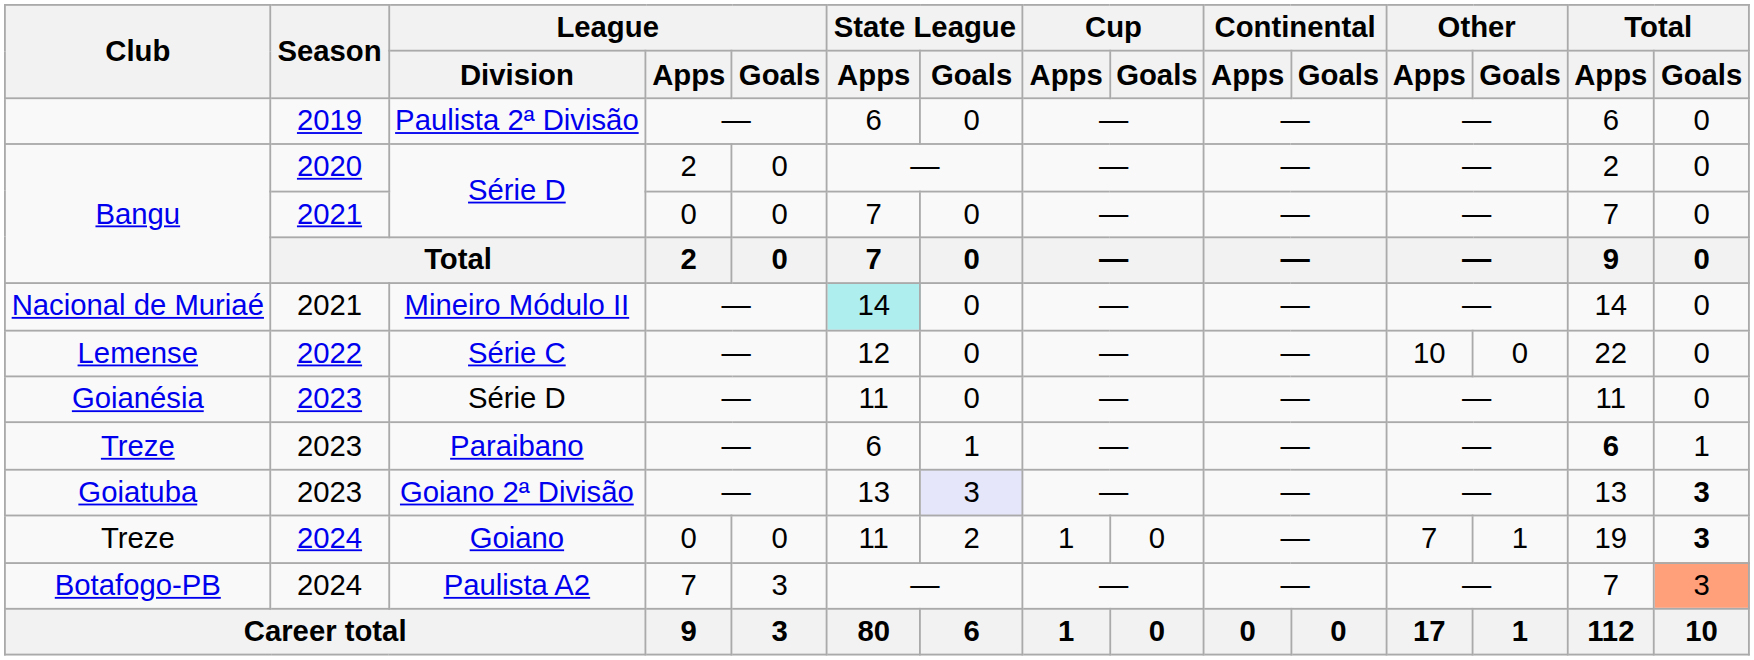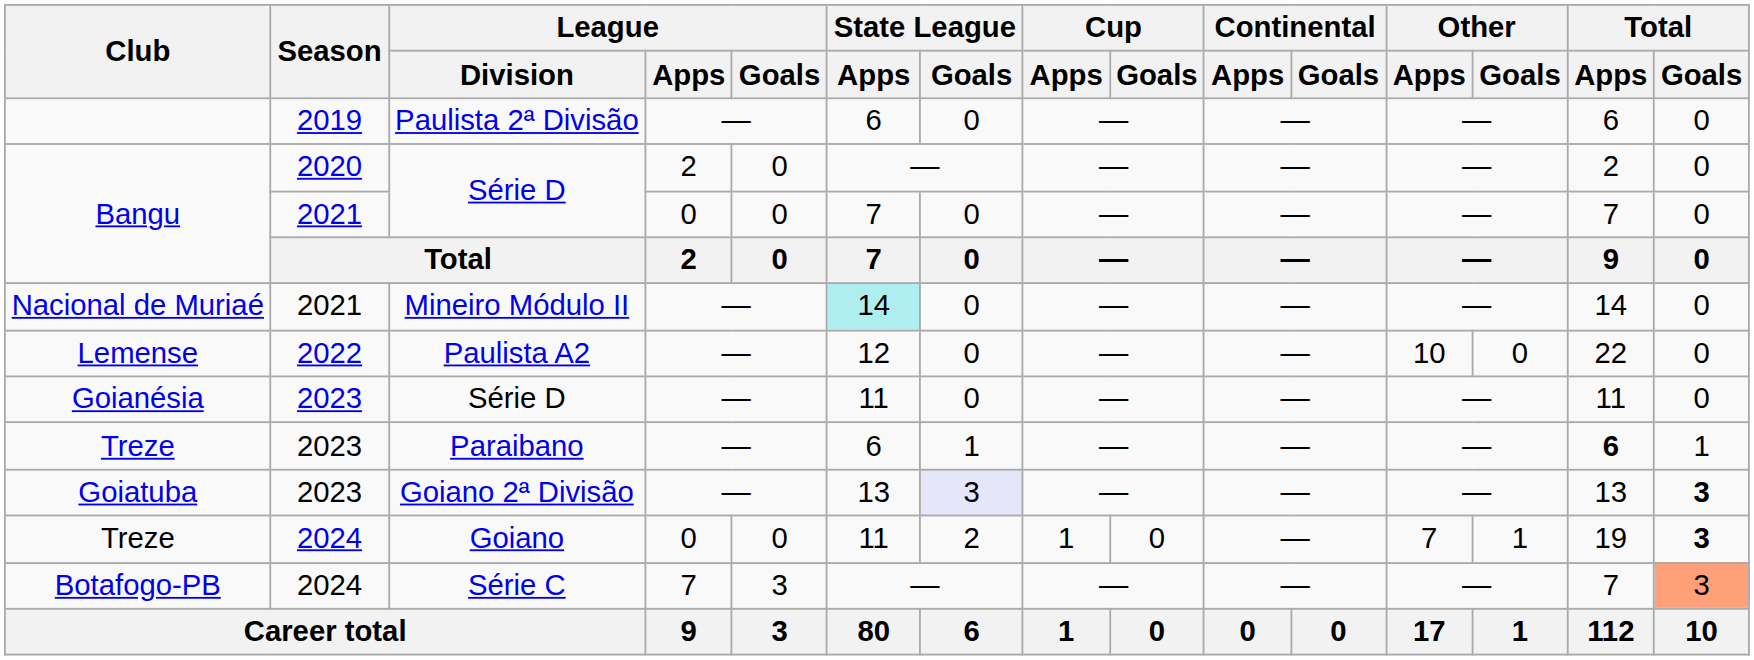(517, 352) Série C -> (517, 352) Paulista A2
(517, 584) Paulista A2 -> (517, 584) Série C
